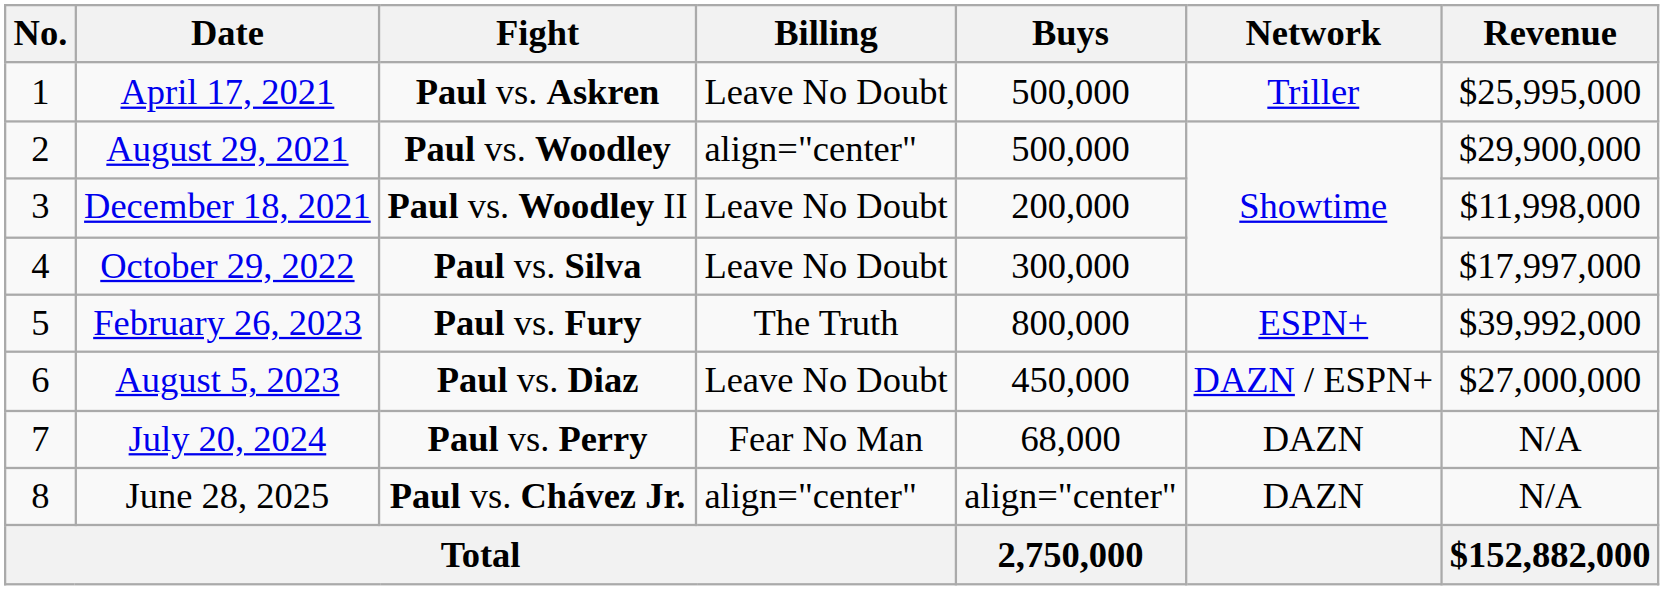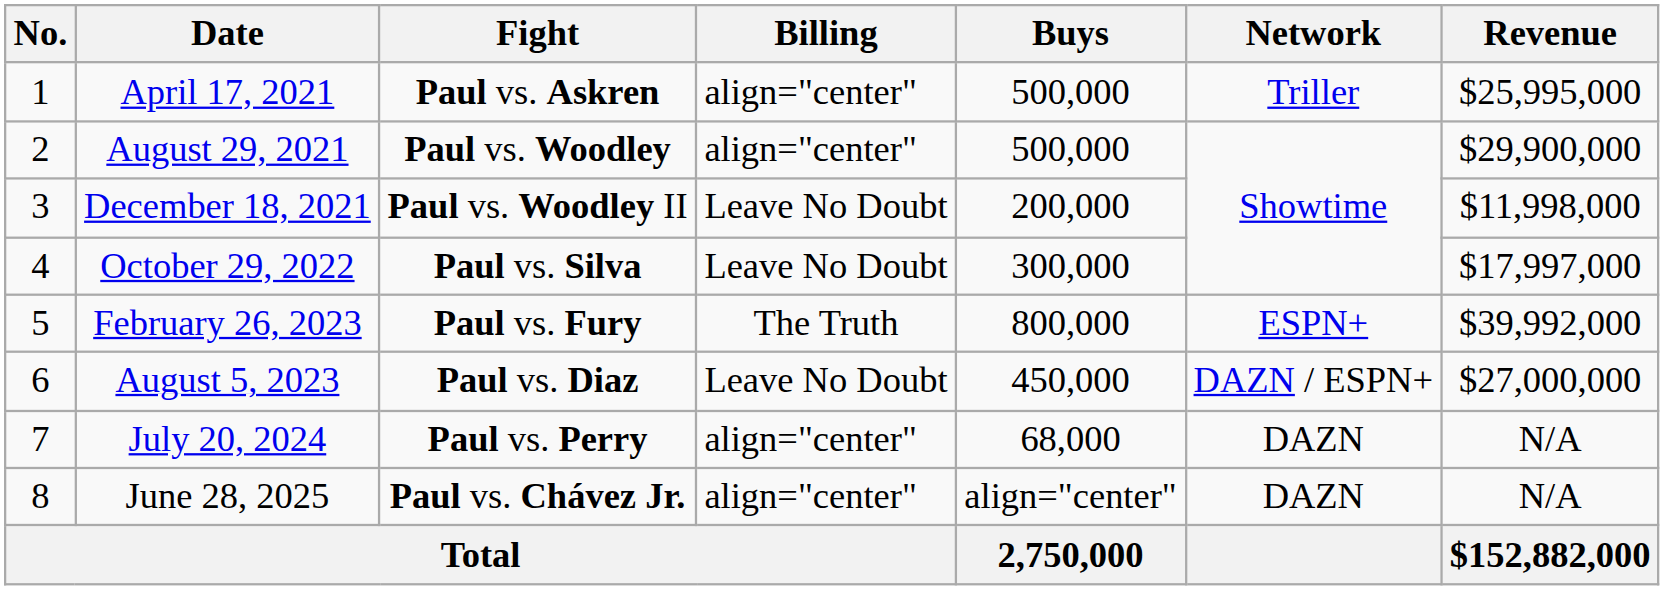(826, 91) Leave No Doubt -> (811, 91) align="center"
(826, 438) Fear No Man -> (811, 438) align="center"
